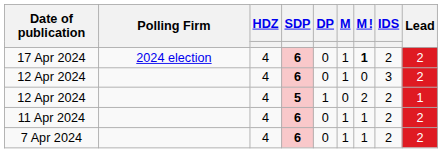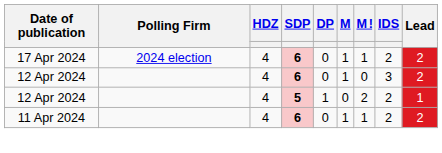(364, 58) bold -> (364, 58) normal
- row: (51, 138)
